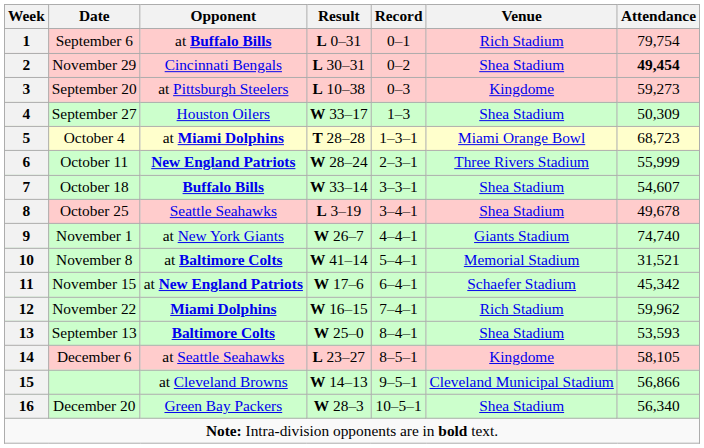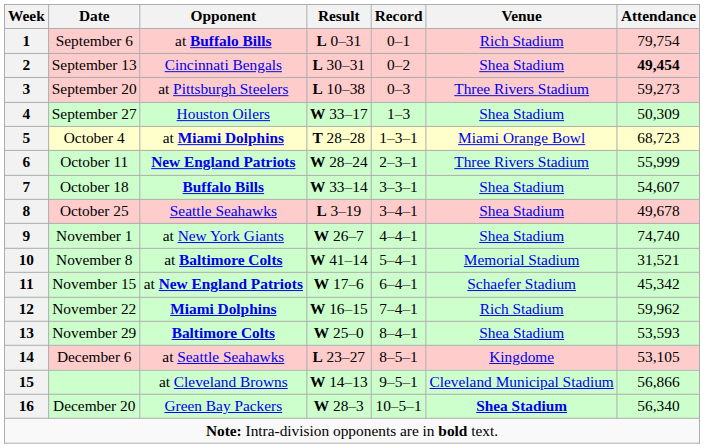(94, 65) November 29 -> (94, 65) September 13
(522, 89) Kingdome -> (522, 89) Three Rivers Stadium
(522, 235) Giants Stadium -> (522, 235) Shea Stadium
(94, 333) September 13 -> (94, 333) November 29
(658, 357) 58,105 -> (658, 357) 53,105
(522, 406) normal -> (522, 406) bold
